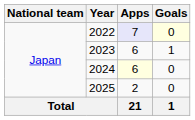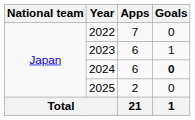(135, 32) lavender background -> (135, 32) no background
(171, 32) lightyellow background -> (171, 32) no background
(135, 69) lightyellow background -> (135, 69) no background
(171, 69) normal -> (171, 69) bold
